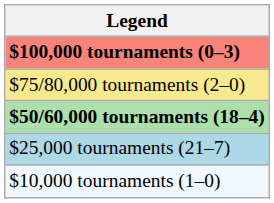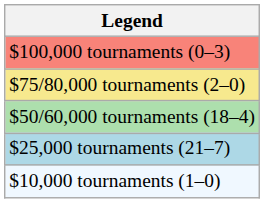(125, 52) bold -> (120, 52) normal
(137, 116) bold -> (132, 116) normal
